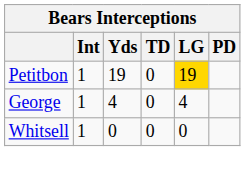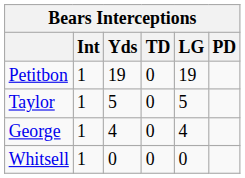(187, 74) gold background -> (187, 74) no background
+ row: (32, 103)
